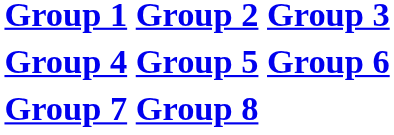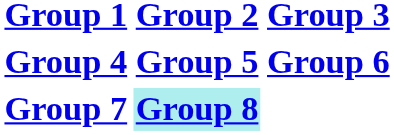(197, 108) no background -> (197, 108) paleturquoise background
